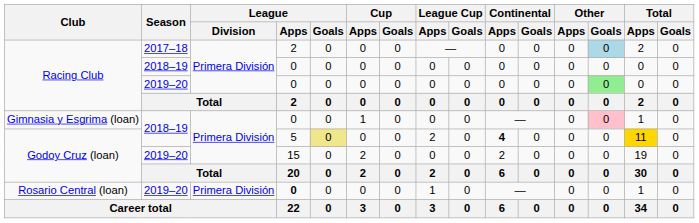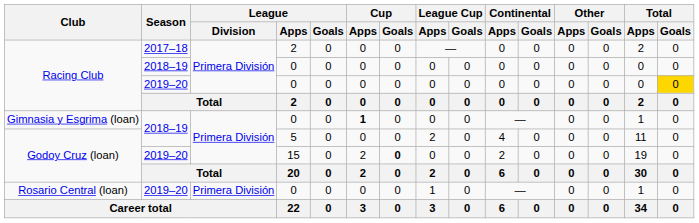(606, 48) lightblue background -> (606, 48) no background
(606, 84) lightgreen background -> (606, 84) no background
(676, 84) no background -> (676, 84) gold background
(363, 119) normal -> (363, 119) bold
(606, 119) pink background -> (606, 119) no background
(328, 137) khaki background -> (328, 137) no background
(502, 137) bold -> (502, 137) normal
(641, 137) gold background -> (641, 137) no background
(398, 155) normal -> (398, 155) bold
(294, 191) bold -> (294, 191) normal
